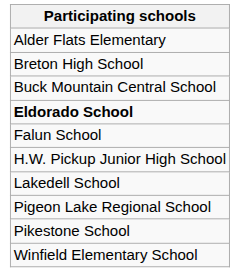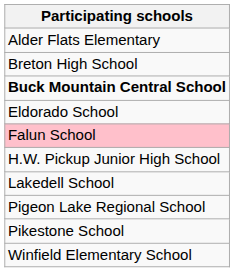(115, 88) normal -> (117, 88) bold
(73, 111) bold -> (63, 111) normal
(58, 135) no background -> (52, 135) pink background
